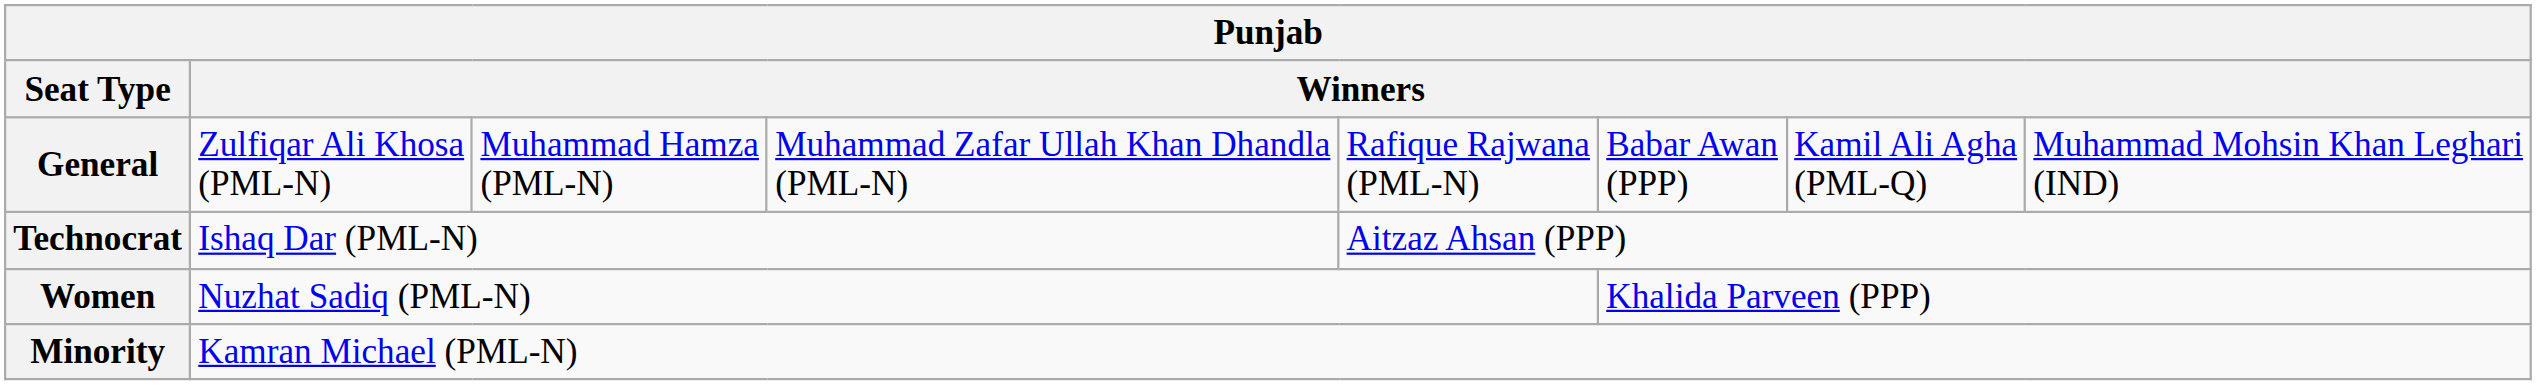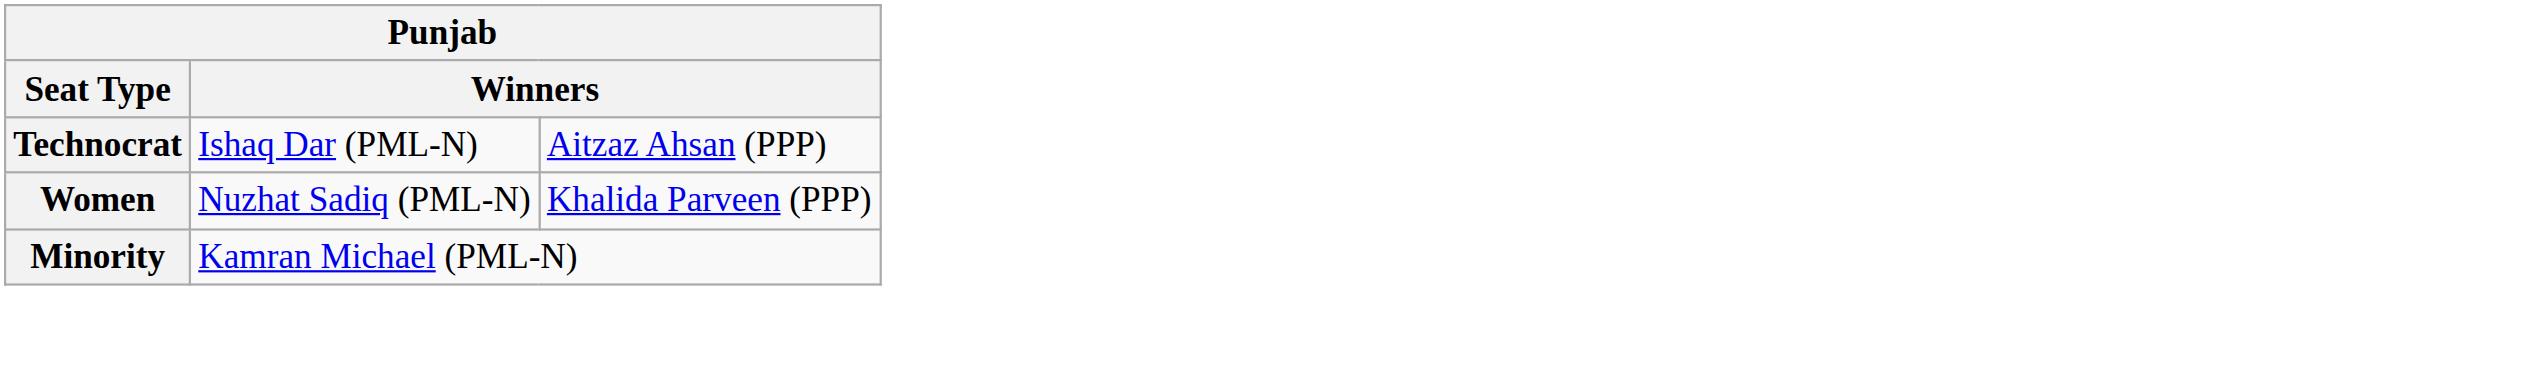- row: (98, 163)
